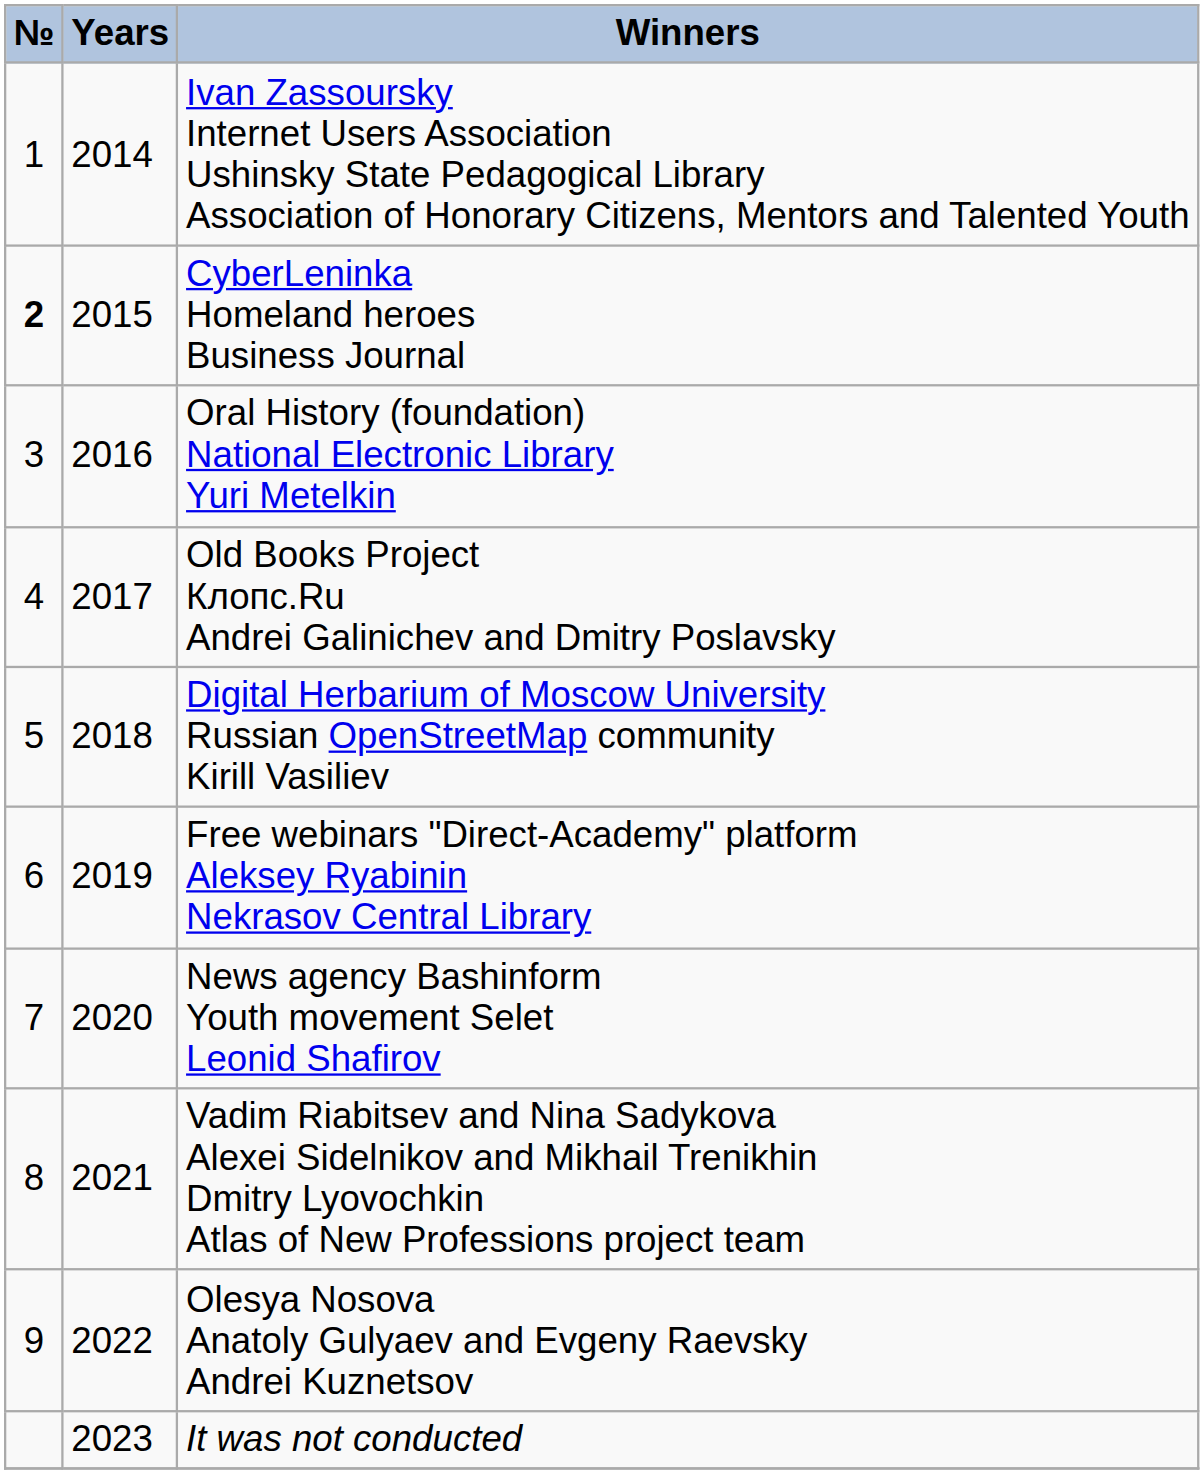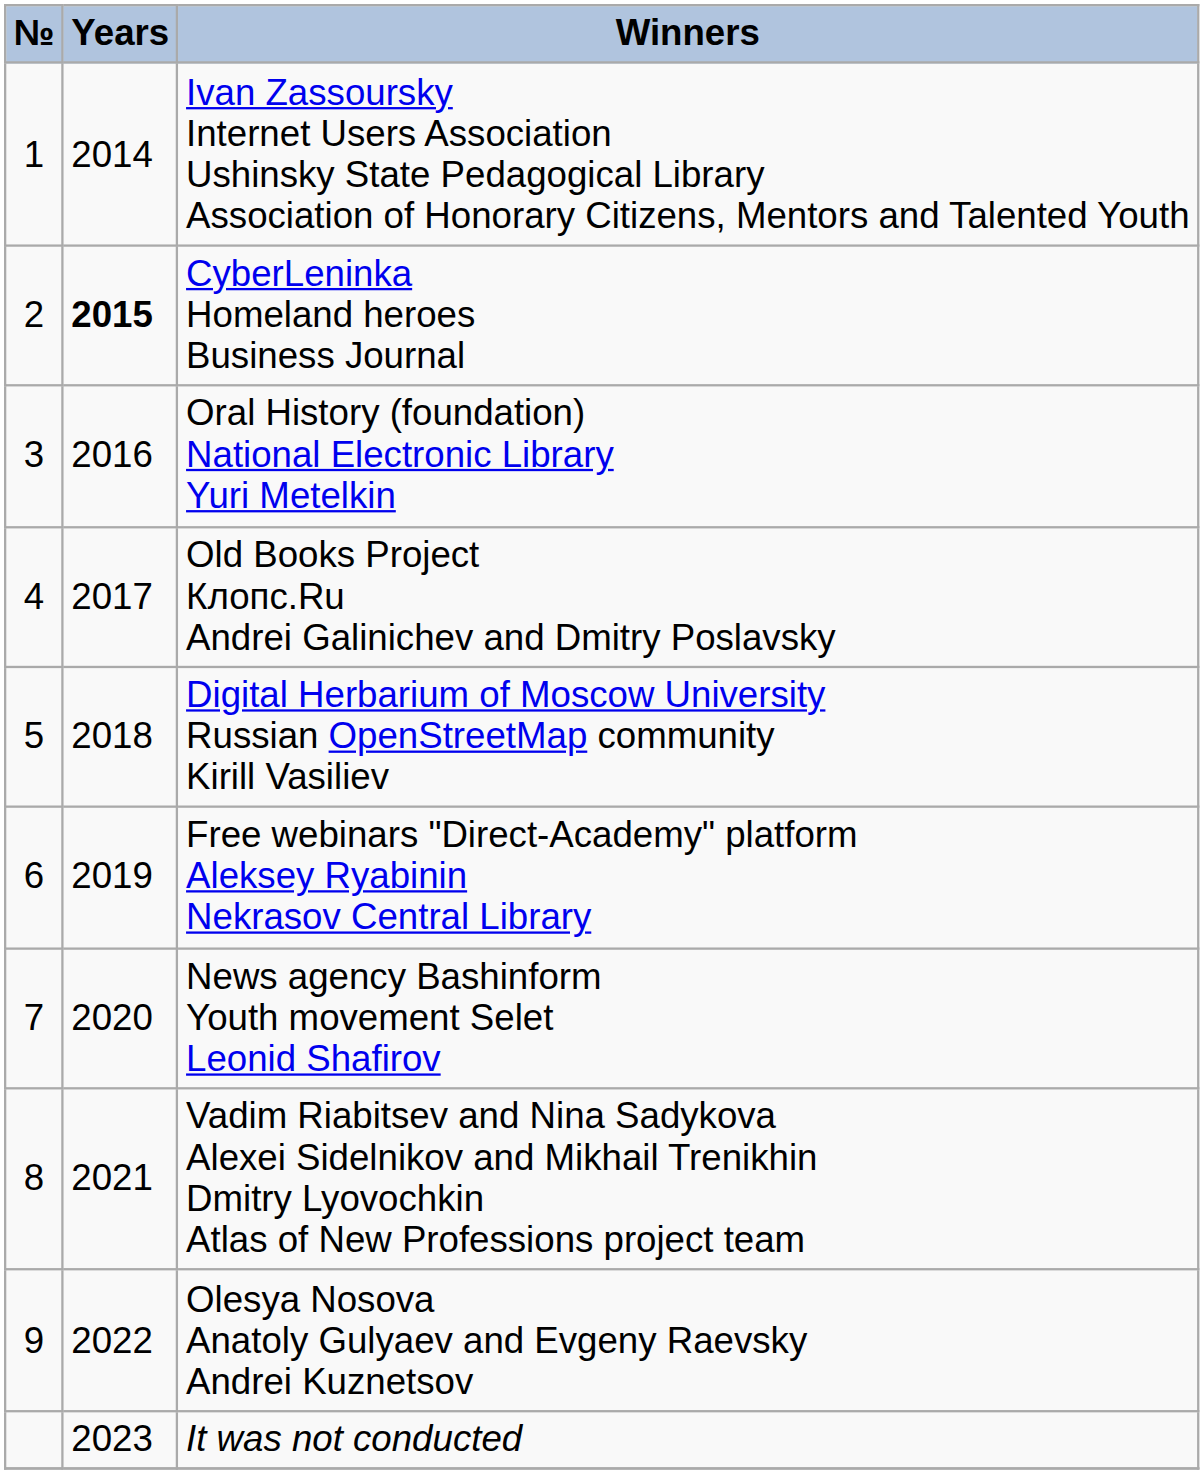(34, 314) bold -> (34, 314) normal
(112, 314) normal -> (112, 314) bold
